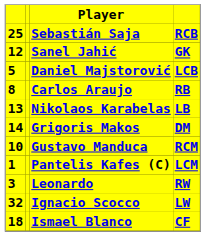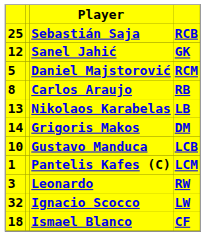(186, 71) LCB -> (186, 71) RCM
(186, 146) RCM -> (186, 146) LCB
